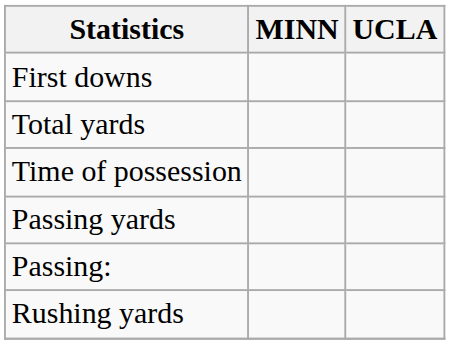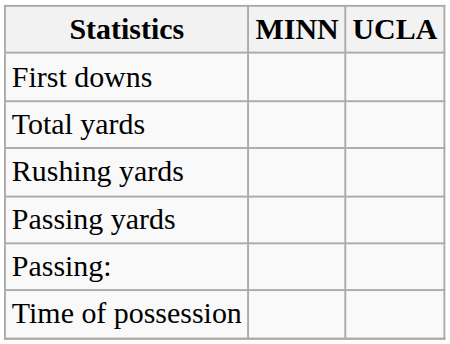rows swapped: (98, 313) <-> (127, 171)
